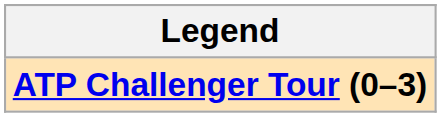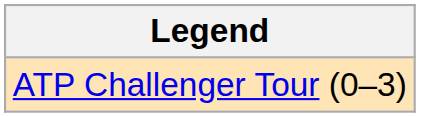(220, 84) bold -> (210, 84) normal
